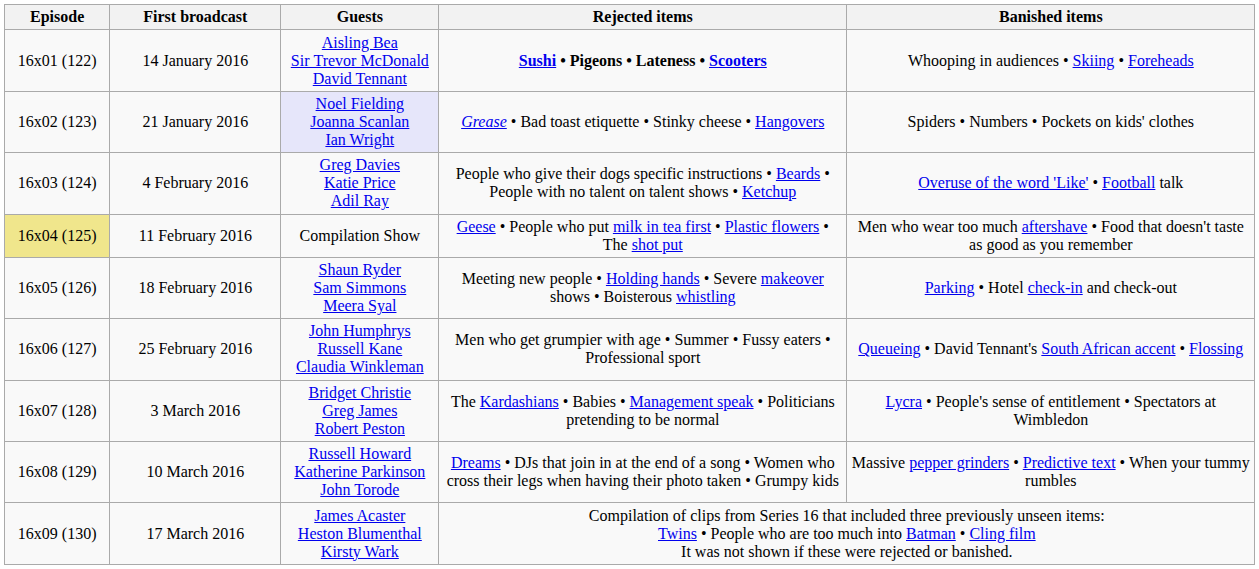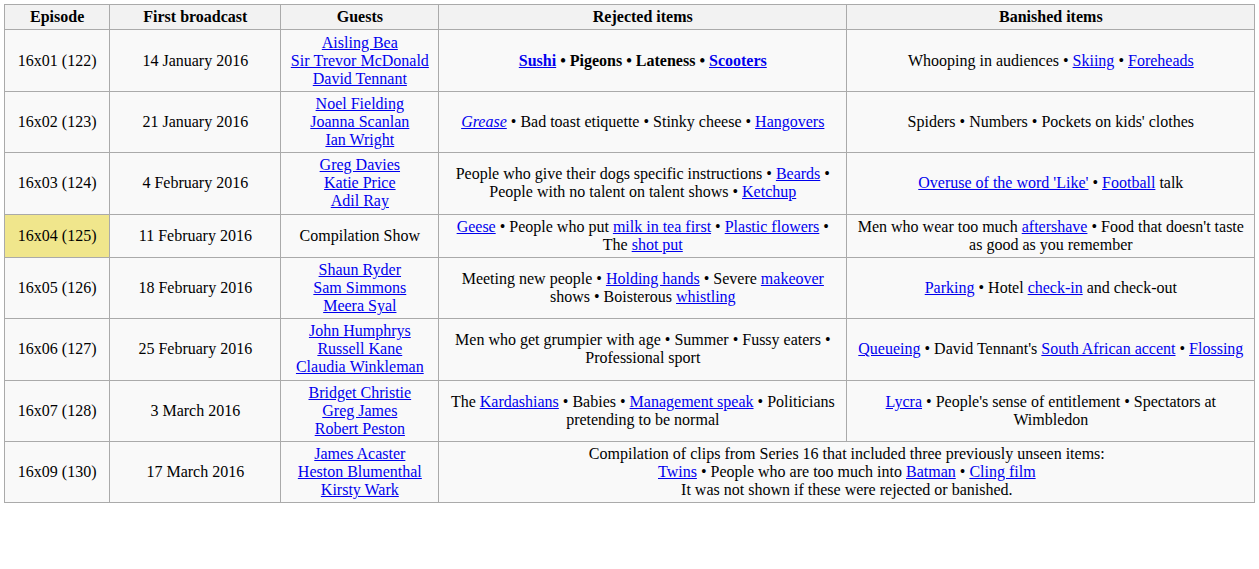(360, 121) lavender background -> (360, 121) no background
- row: (195, 472)
